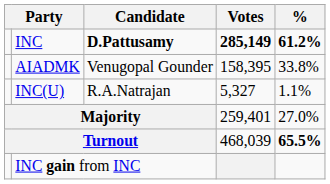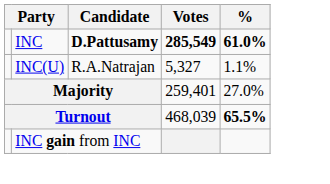(246, 41) 285,149 -> (191, 41) 285,549
(300, 41) 61.2% -> (245, 41) 61.0%
- row: (48, 66)
